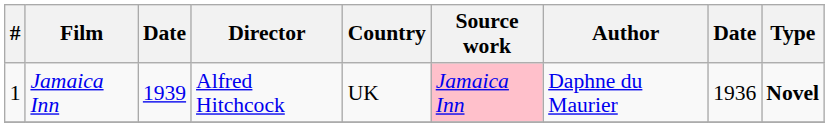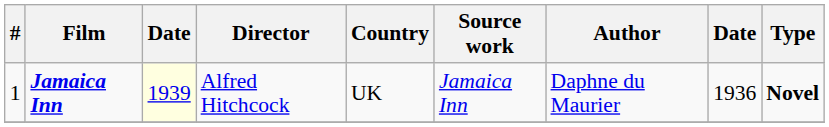(67, 92) normal -> (68, 92) bold
(164, 92) no background -> (169, 92) lightyellow background
(472, 92) pink background -> (475, 92) no background
